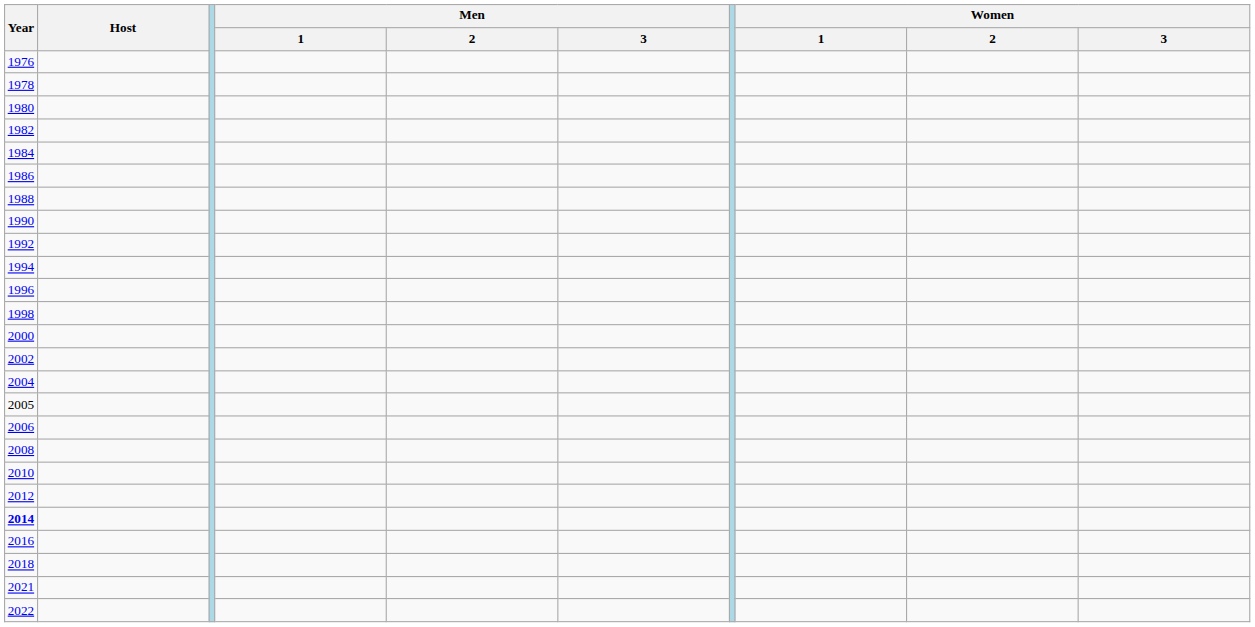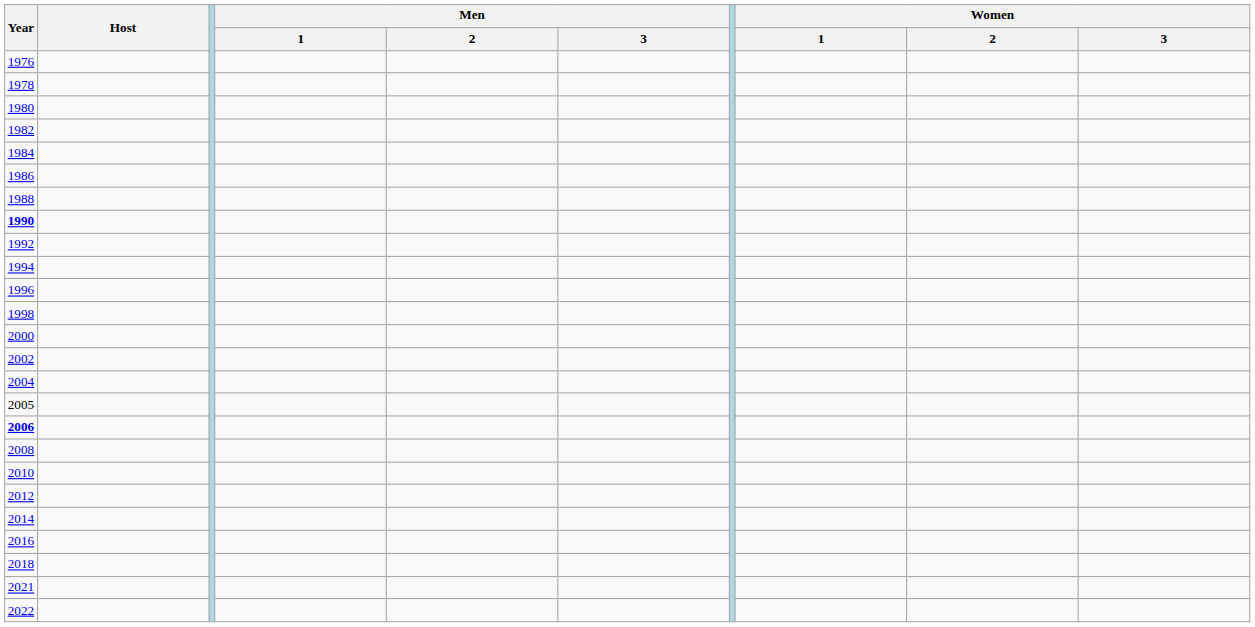(21, 221) normal -> (21, 221) bold
(21, 427) normal -> (21, 427) bold
(21, 518) bold -> (21, 518) normal
